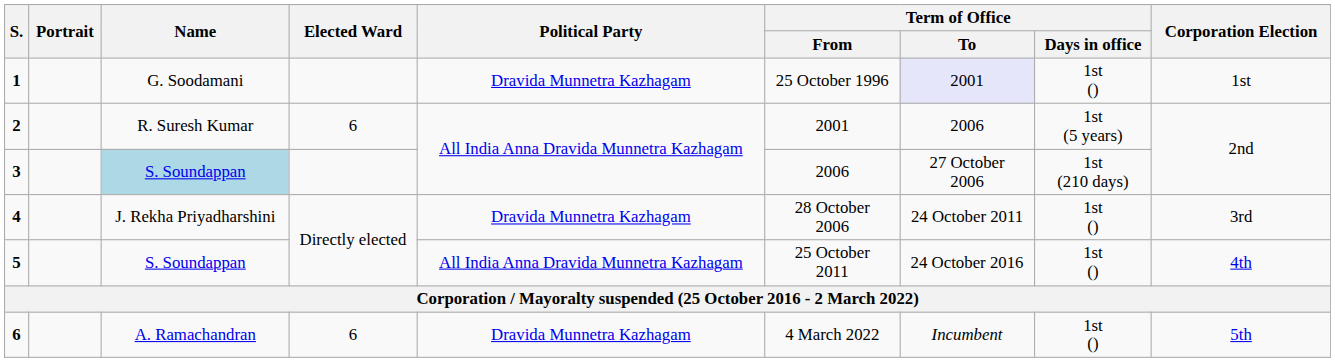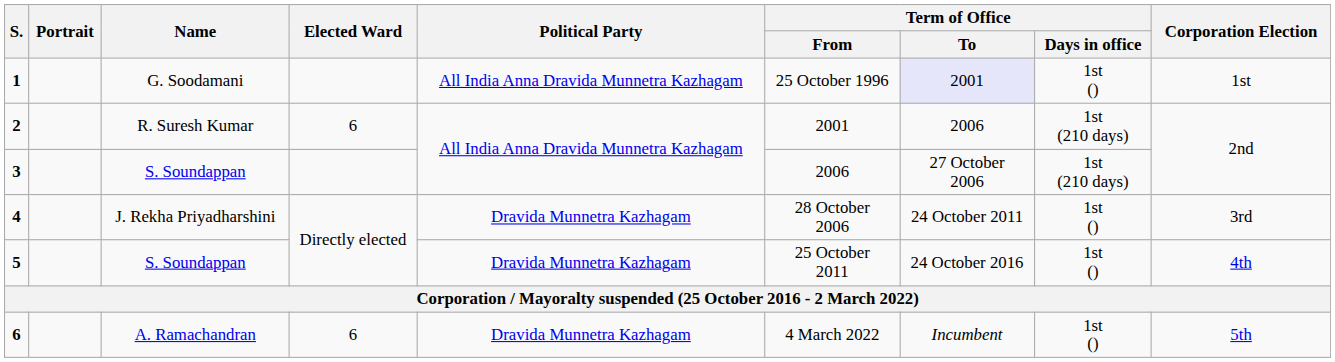(591, 80) Dravida Munnetra Kazhagam -> (591, 80) All India Anna Dravida Munnetra Kazhagam
(1093, 126) 1st (5 years) -> (1093, 126) 1st (210 days)
(195, 171) lightblue background -> (195, 171) no background
(591, 262) All India Anna Dravida Munnetra Kazhagam -> (591, 262) Dravida Munnetra Kazhagam
